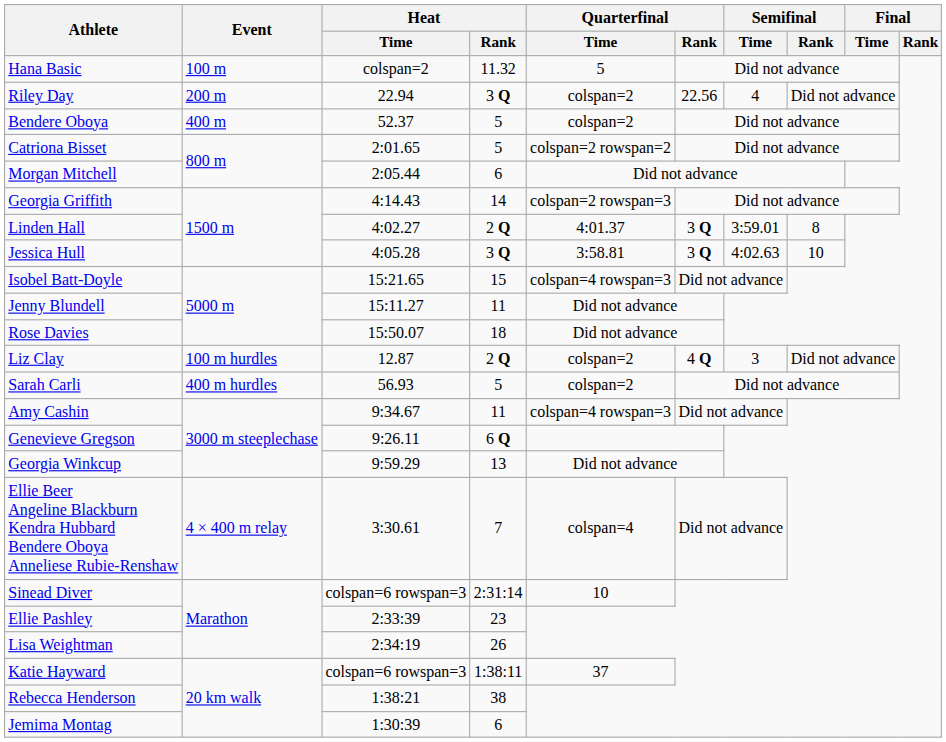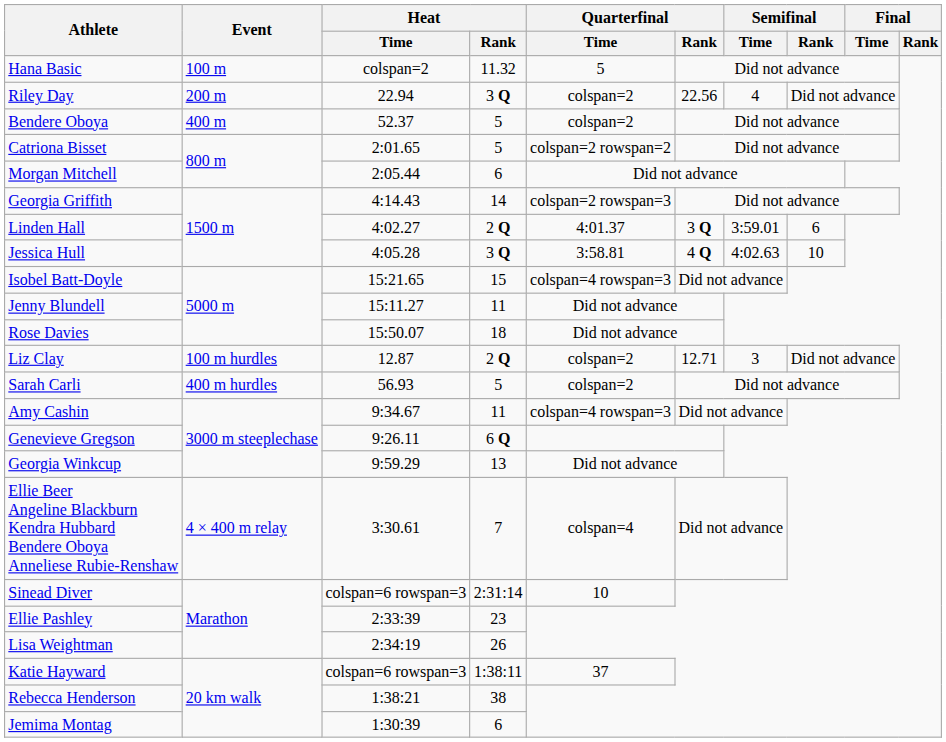(816, 227) 8 -> (816, 227) 6
(699, 253) 3 Q -> (699, 253) 4 Q
(699, 359) 4 Q -> (699, 359) 12.71
